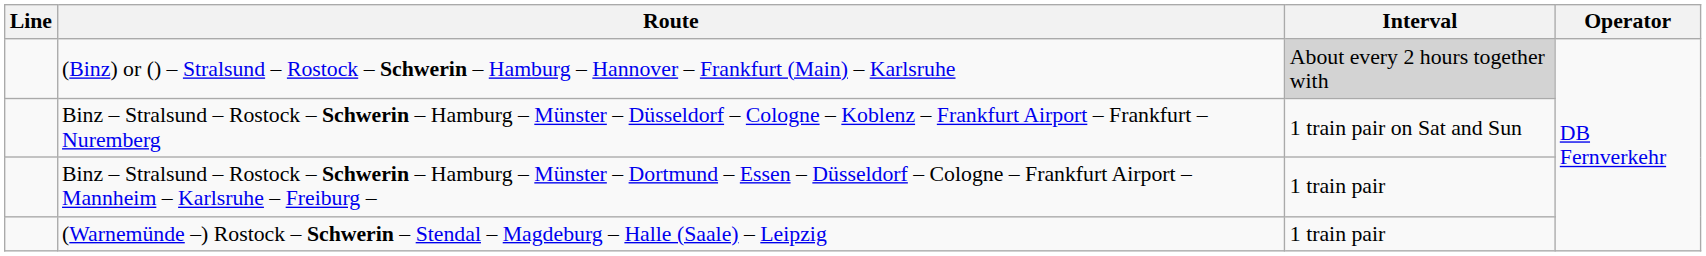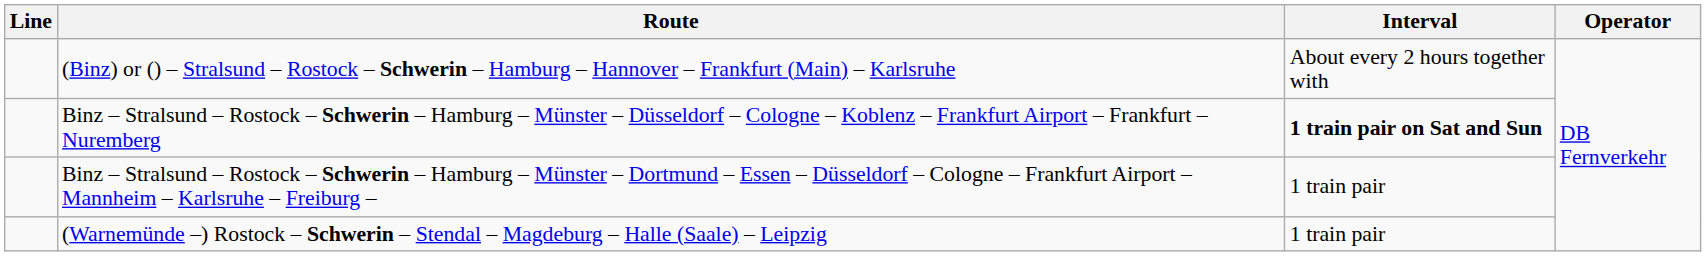(1417, 68) lightgrey background -> (1417, 68) no background
(1406, 127) normal -> (1416, 127) bold
